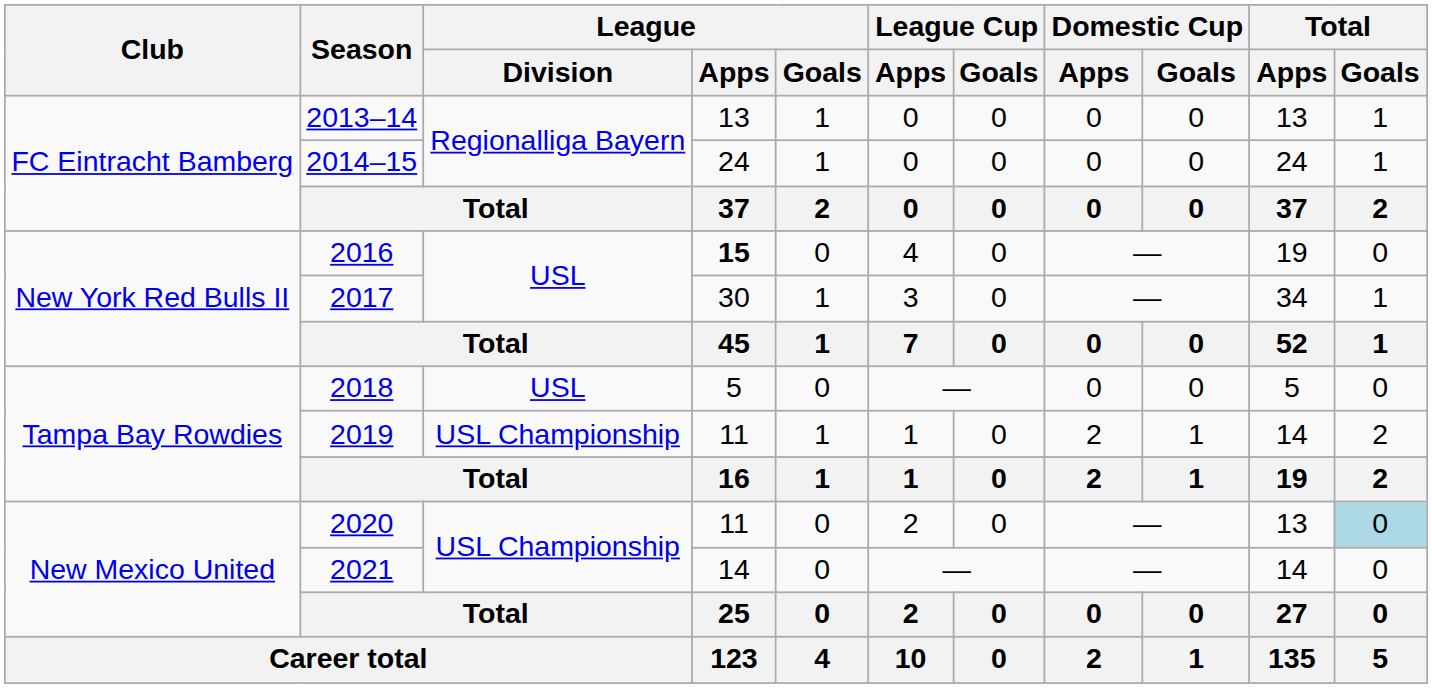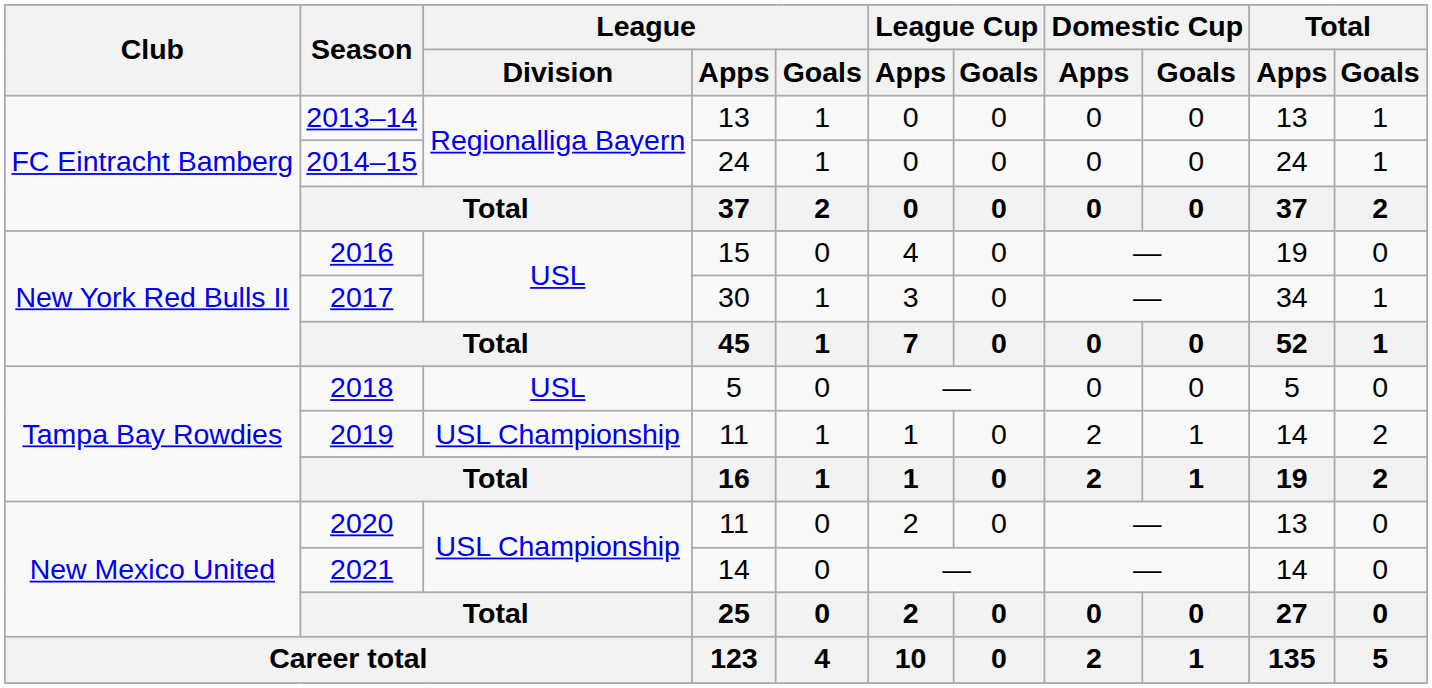(734, 252) bold -> (734, 252) normal
(1380, 523) lightblue background -> (1380, 523) no background
